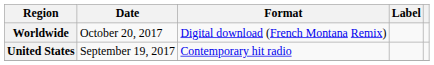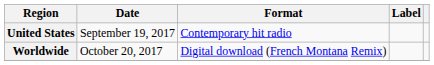rows swapped: (41, 51) <-> (41, 32)
